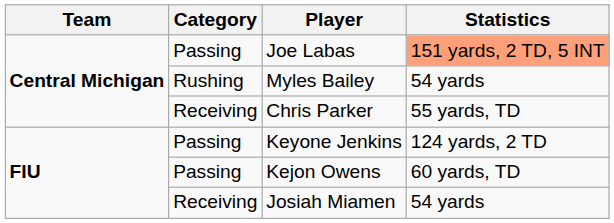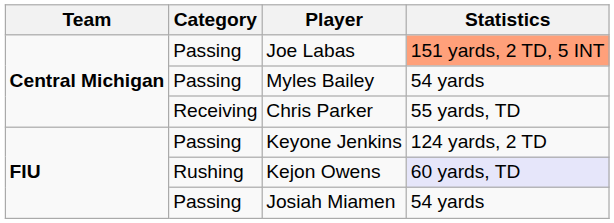(208, 80) Rushing -> (207, 80) Passing
(207, 172) Passing -> (208, 172) Rushing
(465, 172) no background -> (465, 172) lavender background
(215, 202) Receiving -> (207, 202) Passing
